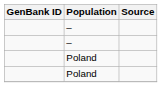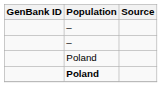(82, 74) normal -> (83, 74) bold
